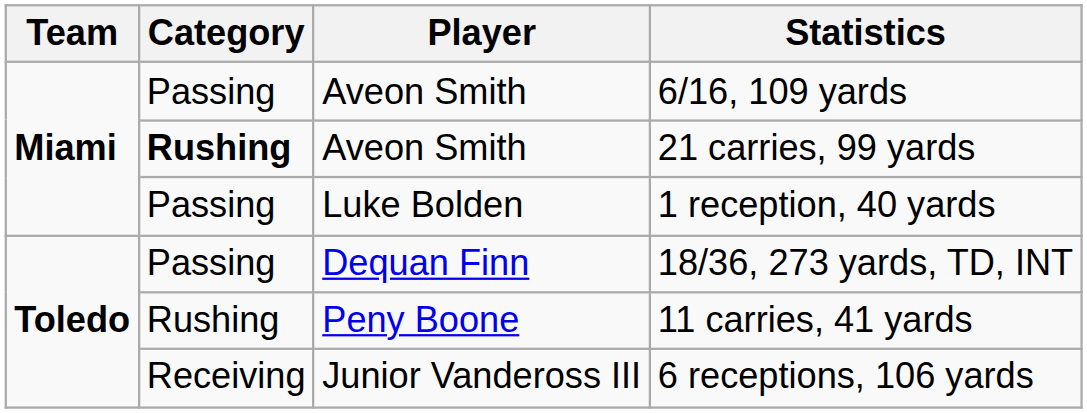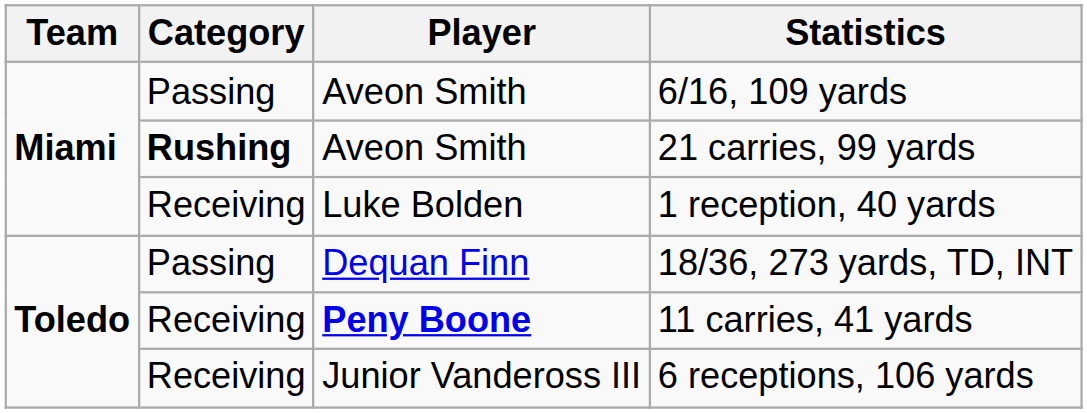(211, 205) Passing -> (226, 205) Receiving
(213, 320) Rushing -> (226, 320) Receiving
(421, 320) normal -> (427, 320) bold
